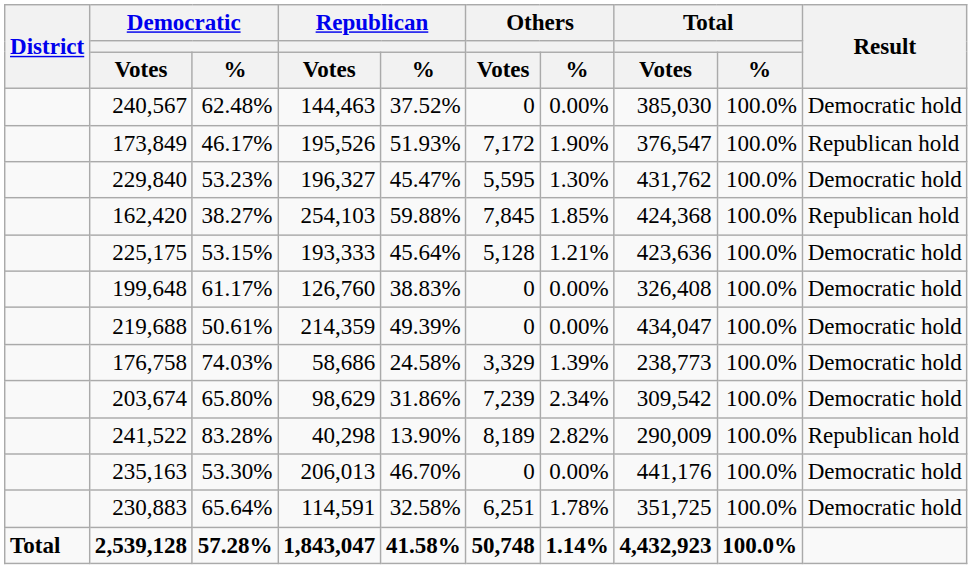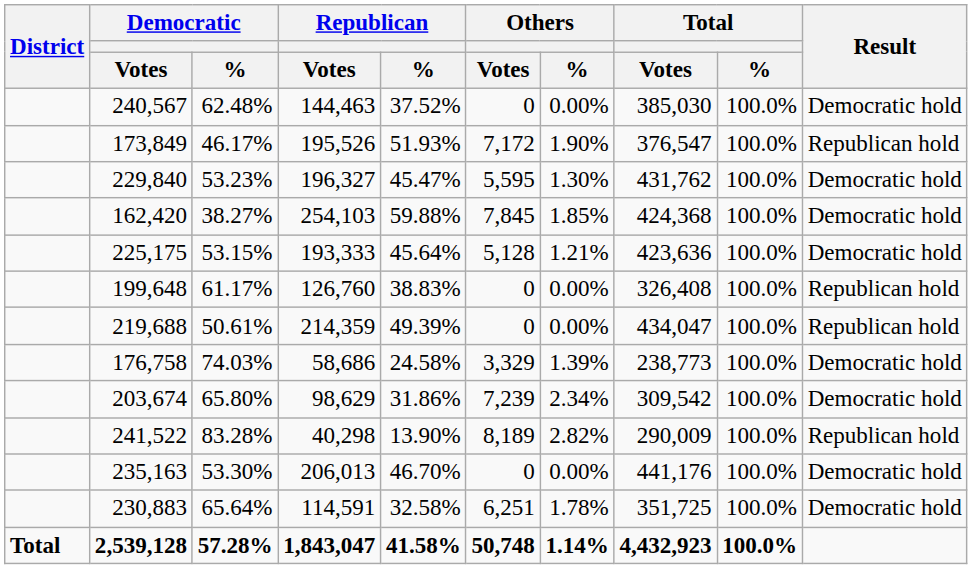(883, 216) Republican hold -> (885, 216) Democratic hold
(885, 289) Democratic hold -> (883, 289) Republican hold
(885, 325) Democratic hold -> (883, 325) Republican hold
